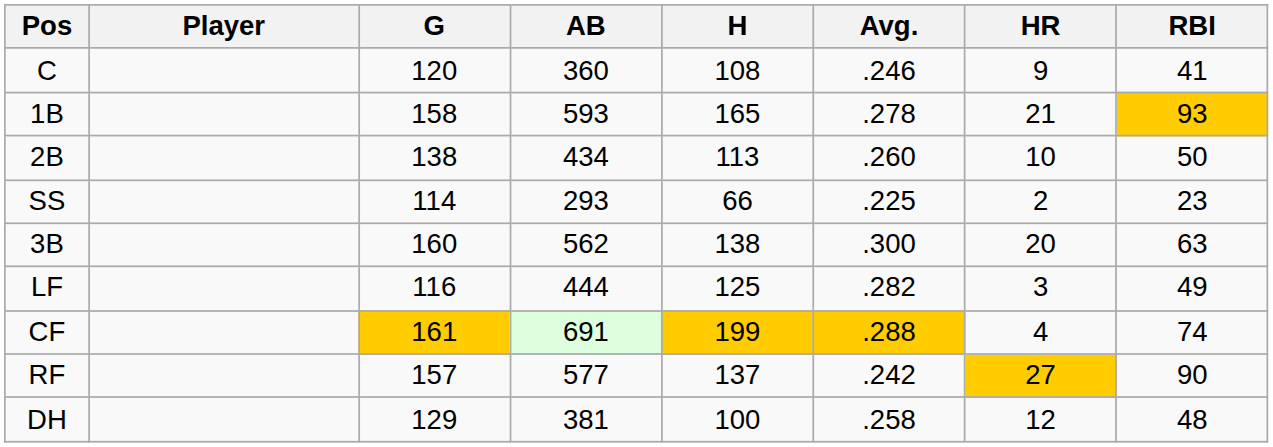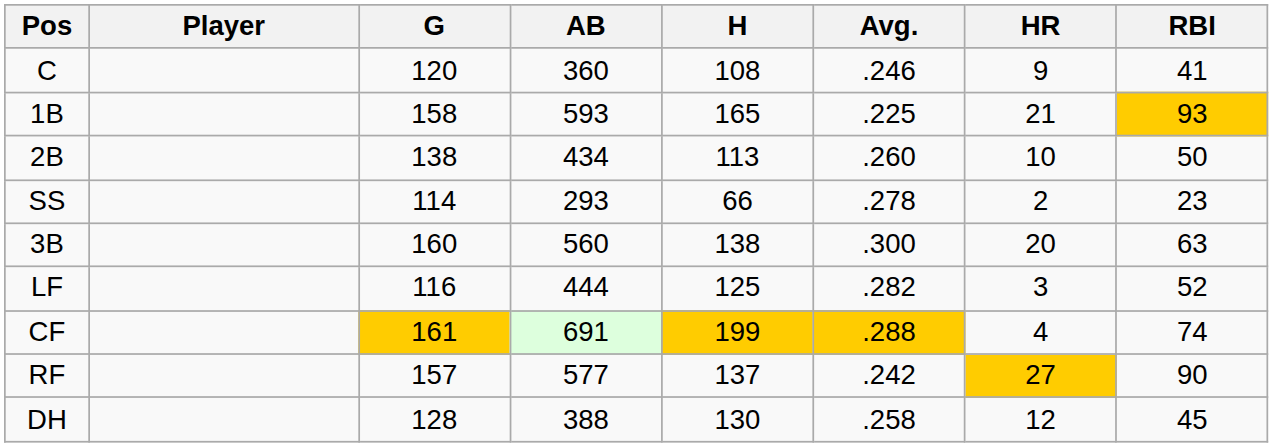(889, 113) .278 -> (889, 113) .225
(889, 200) .225 -> (889, 200) .278
(586, 244) 562 -> (586, 244) 560
(1192, 288) 49 -> (1192, 288) 52
(434, 419) 129 -> (434, 419) 128
(586, 419) 381 -> (586, 419) 388
(737, 419) 100 -> (737, 419) 130
(1192, 419) 48 -> (1192, 419) 45
